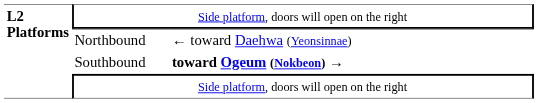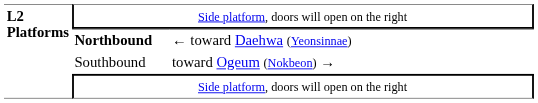(110, 40) normal -> (113, 40) bold
(258, 62) bold -> (253, 62) normal
